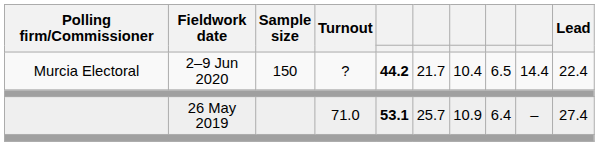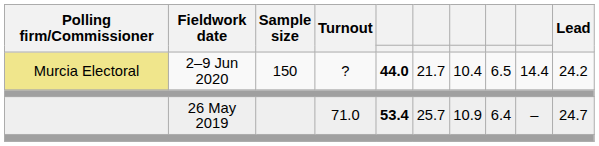(87, 71) no background -> (87, 71) khaki background
(394, 71) 44.2 -> (394, 71) 44.0
(573, 71) 22.4 -> (573, 71) 24.2
(394, 115) 53.1 -> (394, 115) 53.4
(573, 115) 27.4 -> (573, 115) 24.7
